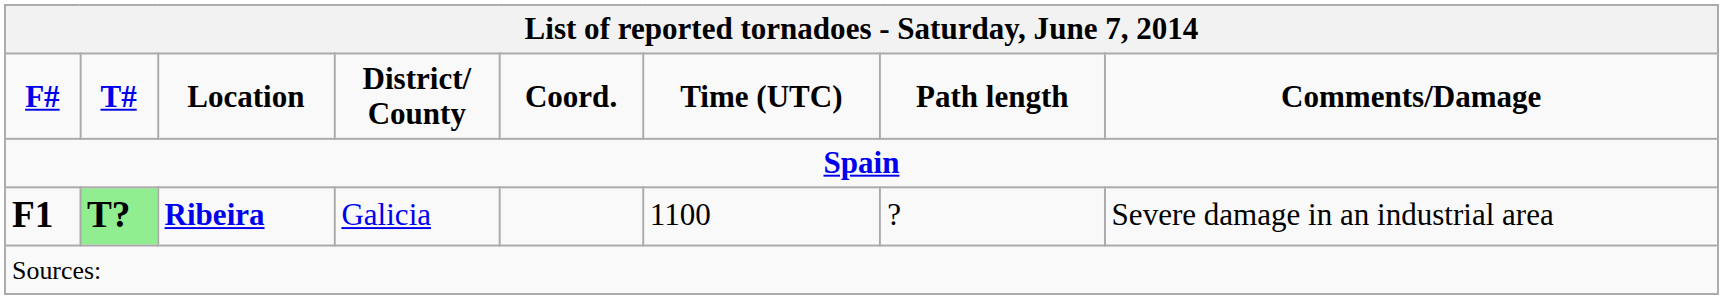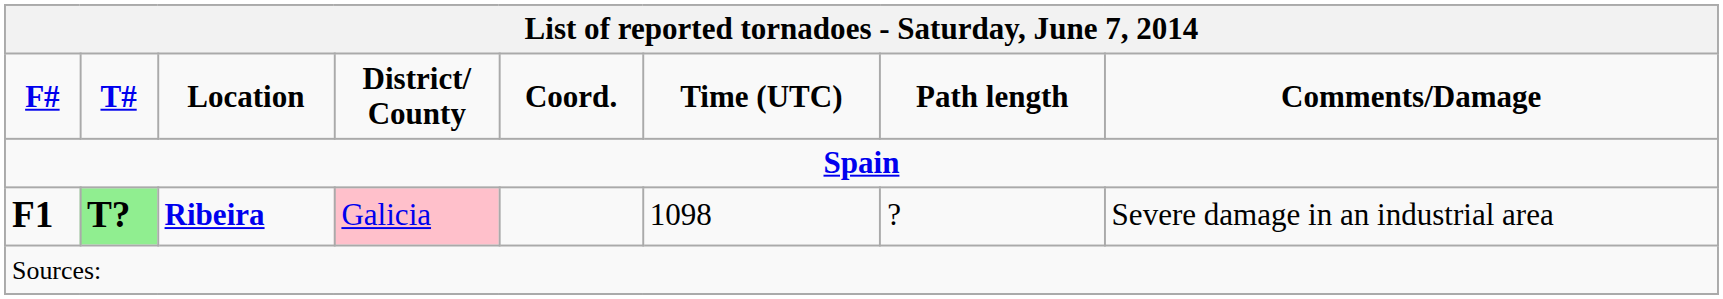(386, 215) no background -> (386, 215) pink background
(680, 215) 1100 -> (681, 215) 1098
